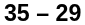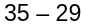(43, 13) bold -> (43, 13) normal
